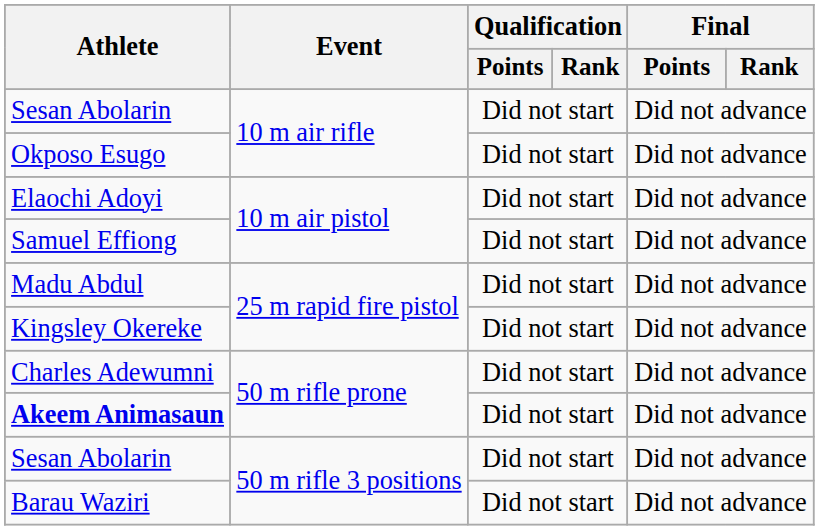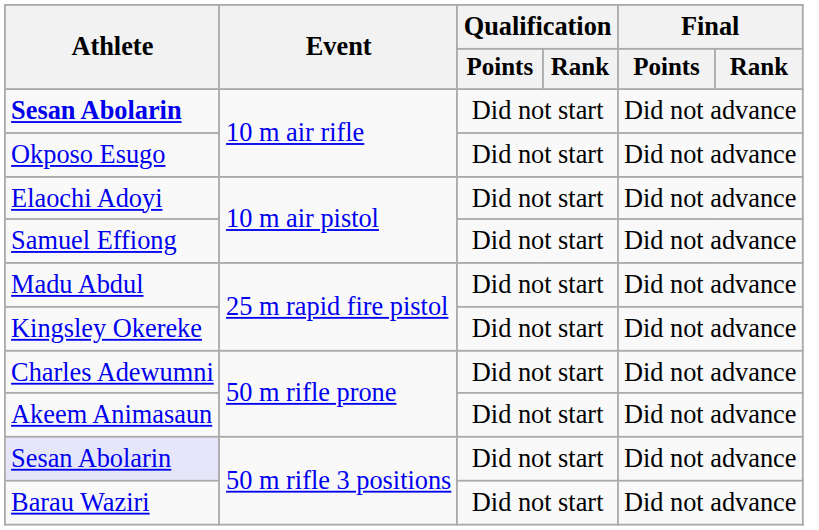(91, 111) normal -> (96, 111) bold
(118, 415) bold -> (112, 415) normal
(91, 458) no background -> (91, 458) lavender background
